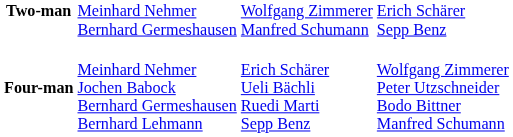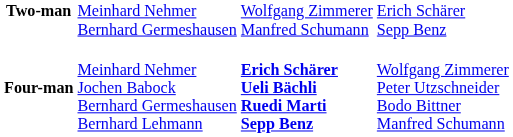(285, 97) normal -> (289, 97) bold
